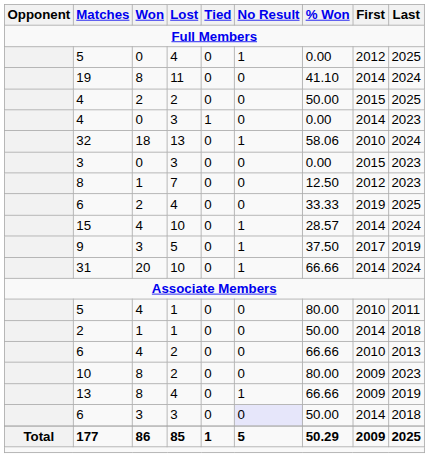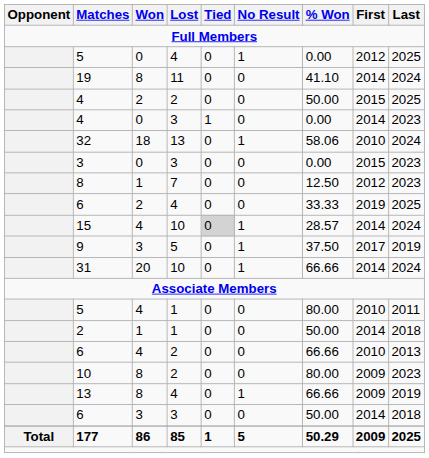(208, 225) no background -> (208, 225) lightgrey background
(241, 415) lavender background -> (241, 415) no background
